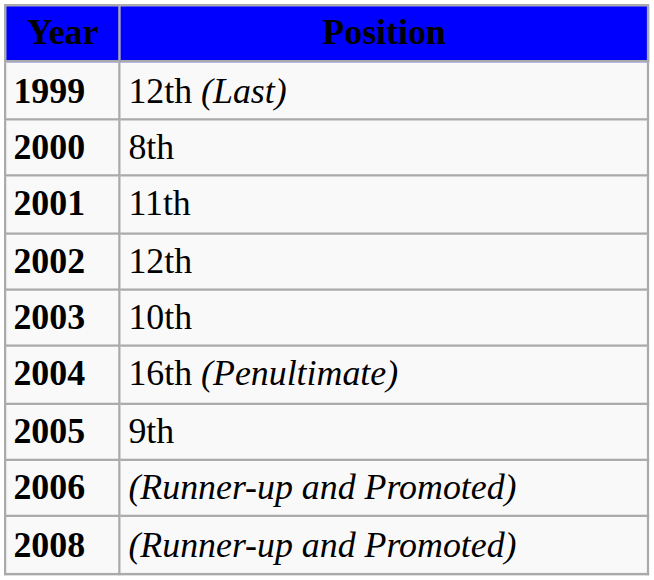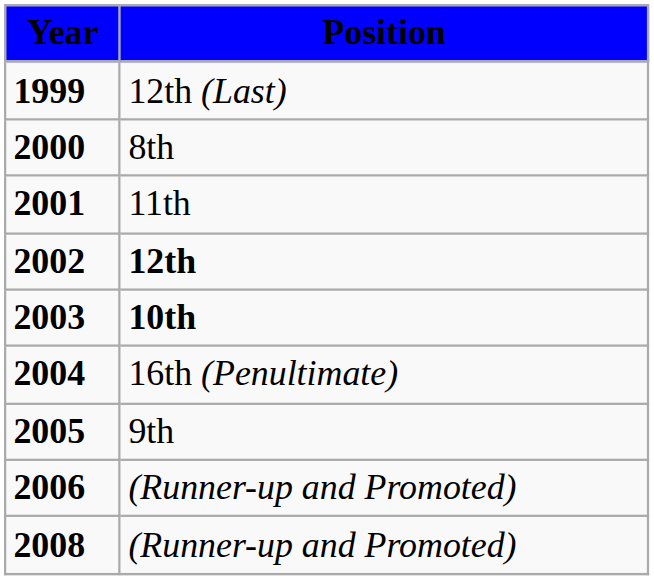(160, 260) normal -> (162, 260) bold
(160, 317) normal -> (162, 317) bold
